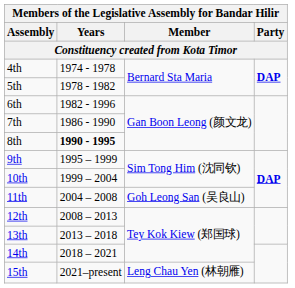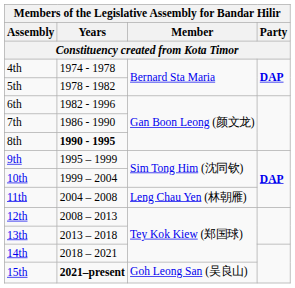(186, 197) Goh Leong San (吴良山) -> (188, 197) Leng Chau Yen (林朝雁)
(91, 272) normal -> (92, 272) bold
(185, 272) Leng Chau Yen (林朝雁) -> (189, 272) Goh Leong San (吴良山)
